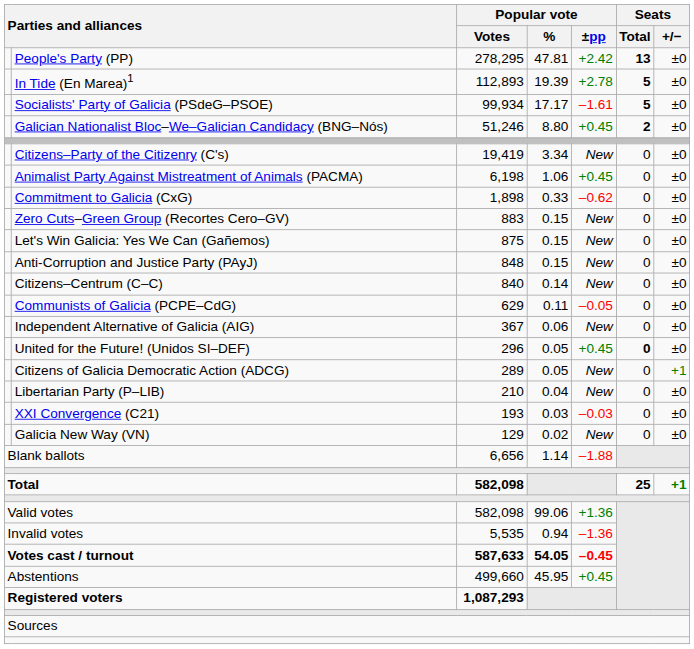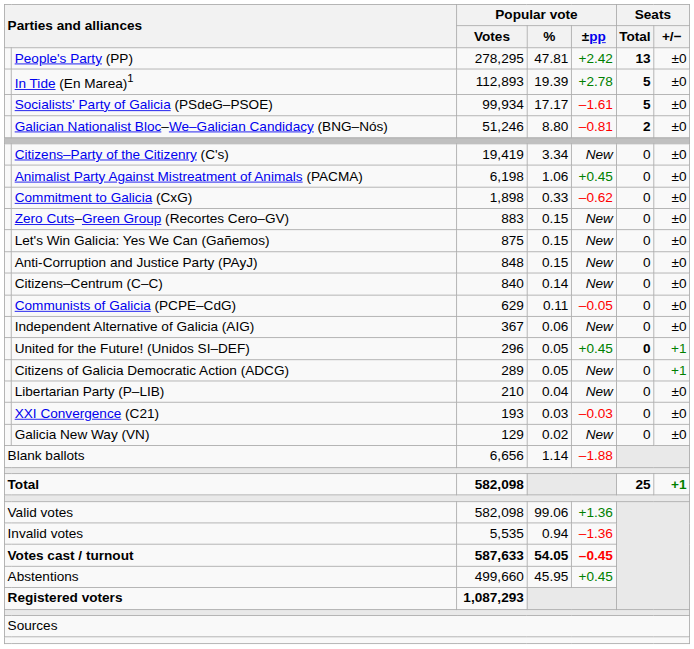(596, 126) +0.45 -> (596, 126) –0.81
(679, 348) ±0 -> (679, 348) +1
